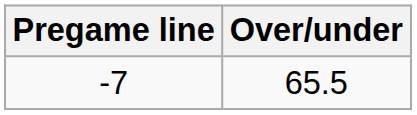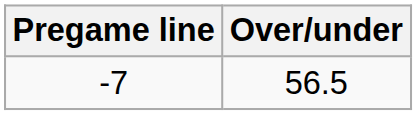(316, 82) 65.5 -> (316, 82) 56.5
